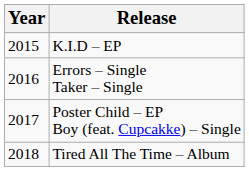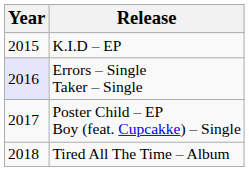(24, 78) no background -> (24, 78) lavender background
